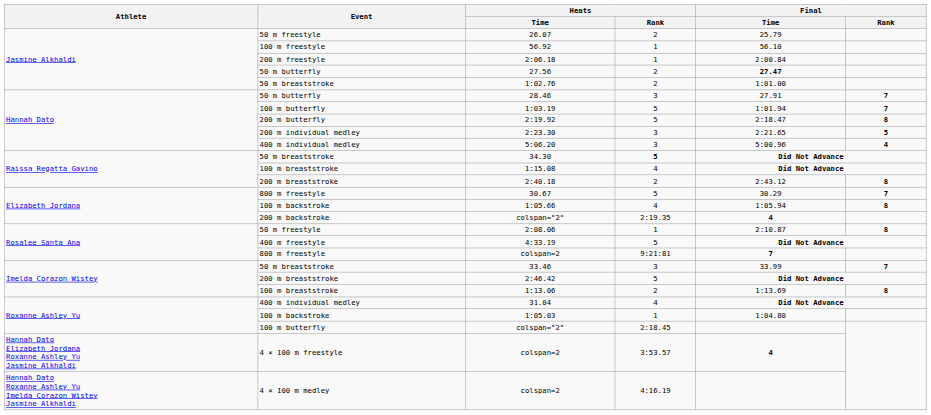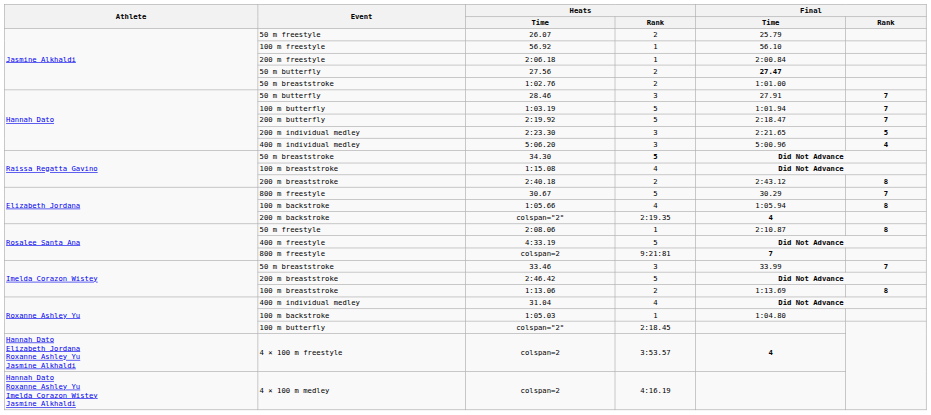(886, 120) 8 -> (886, 120) 7
